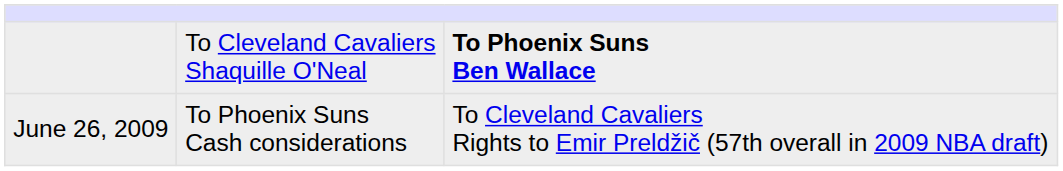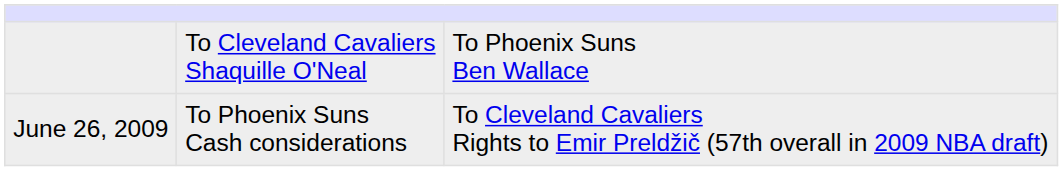(551, 57) bold -> (544, 57) normal
